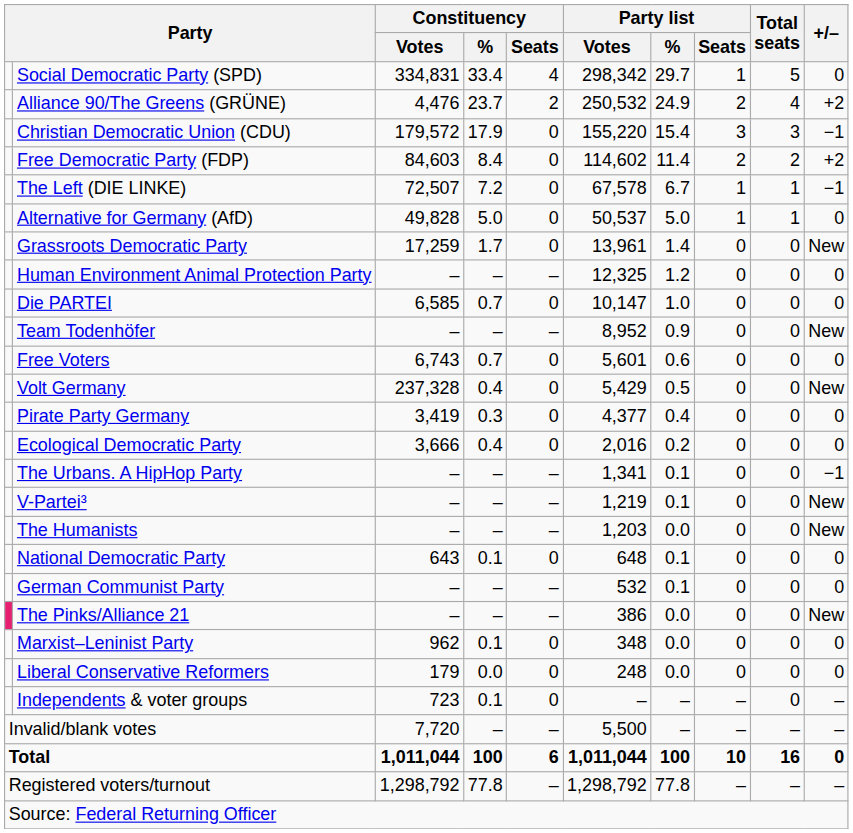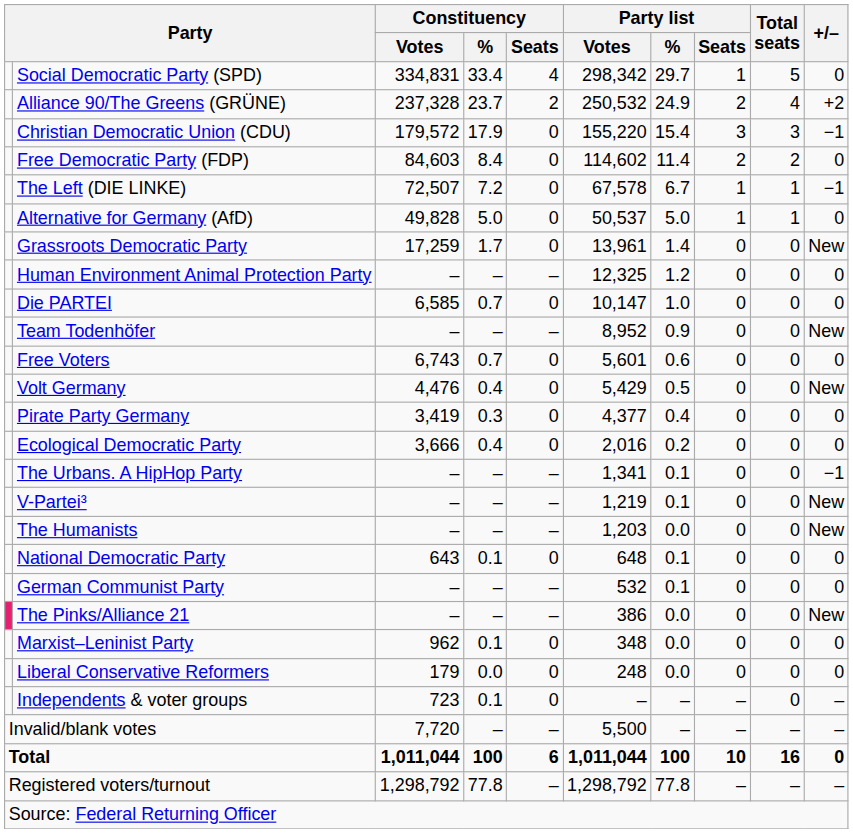(437, 103) 4,476 -> (427, 103) 237,328
(834, 160) +2 -> (839, 160) 0
(427, 388) 237,328 -> (437, 388) 4,476
